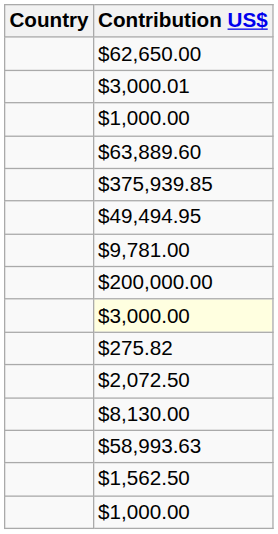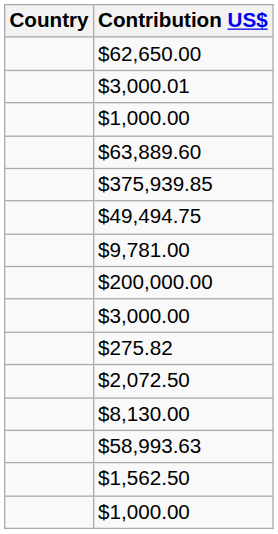(150, 217) $49,494.95 -> (150, 217) $49,494.75
(144, 315) lightyellow background -> (144, 315) no background
